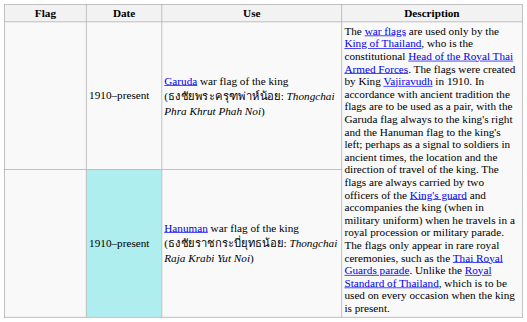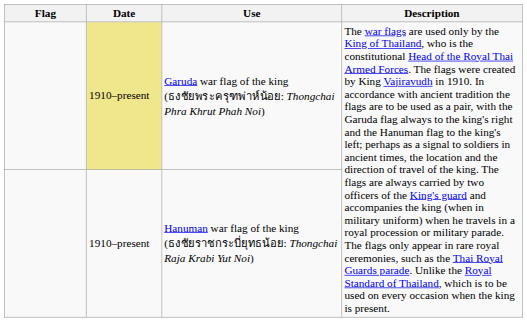(119, 96) no background -> (119, 96) khaki background
(119, 243) paleturquoise background -> (119, 243) no background
